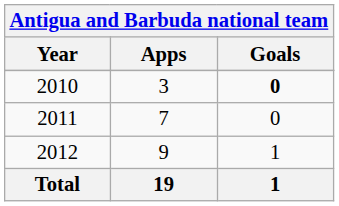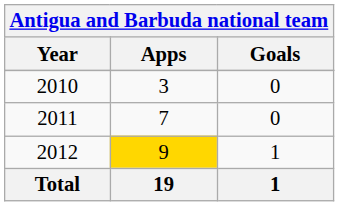(275, 86) bold -> (275, 86) normal
(164, 151) no background -> (164, 151) gold background
